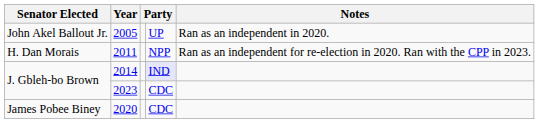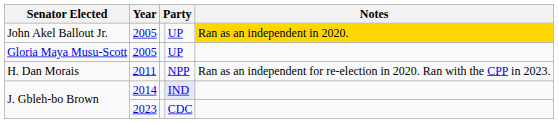(254, 33) no background -> (273, 33) gold background
+ row: (67, 52)
- row: (54, 109)
